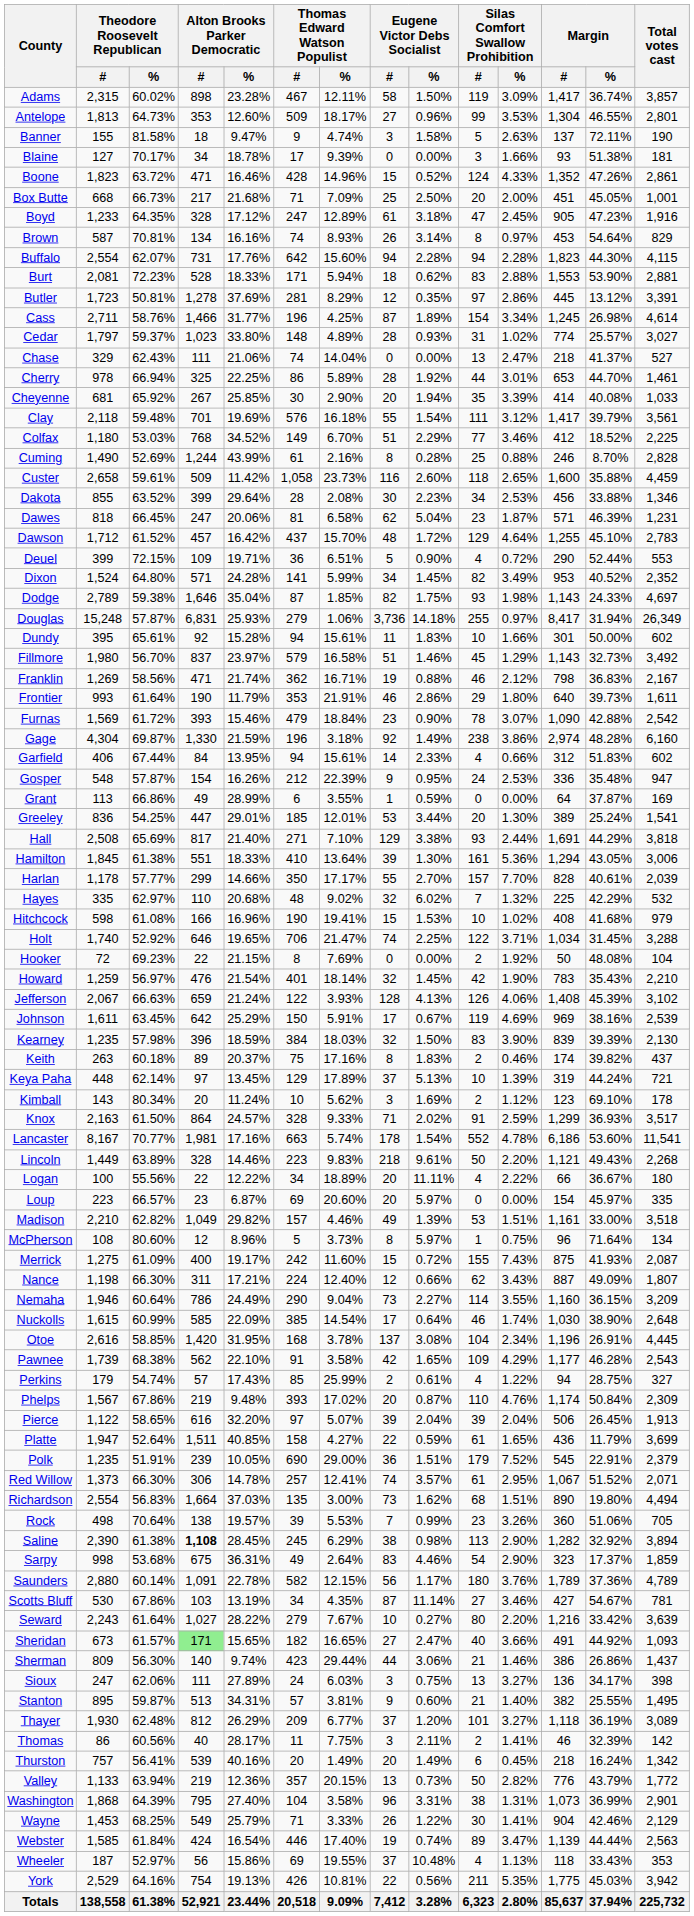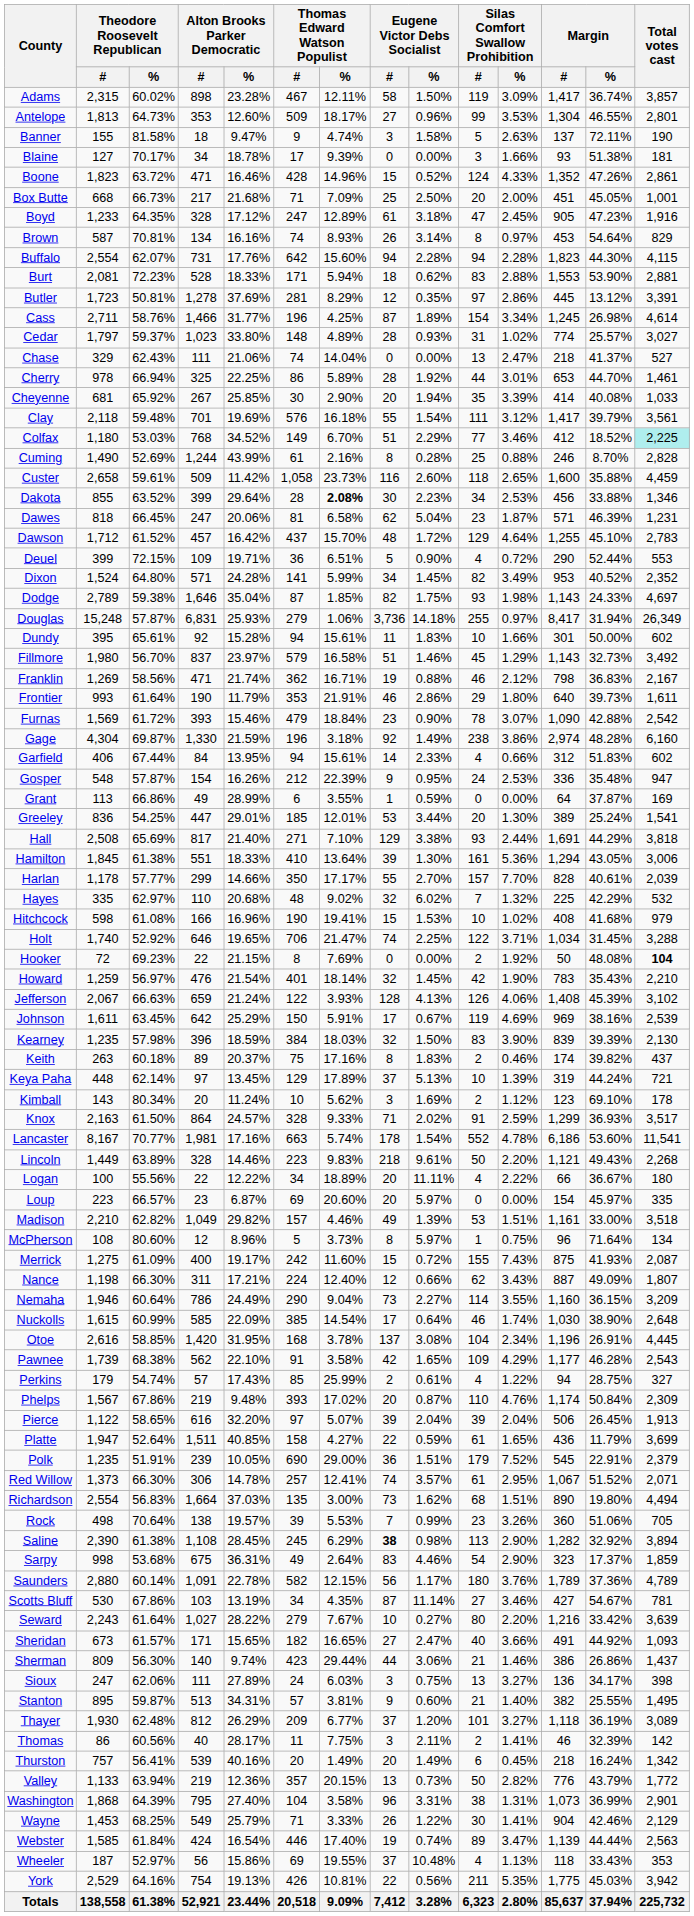(662, 438) no background -> (662, 438) paleturquoise background
(345, 498) normal -> (345, 498) bold
(662, 959) normal -> (662, 959) bold
(201, 1540) bold -> (201, 1540) normal
(390, 1540) normal -> (390, 1540) bold
(201, 1640) lightgreen background -> (201, 1640) no background
